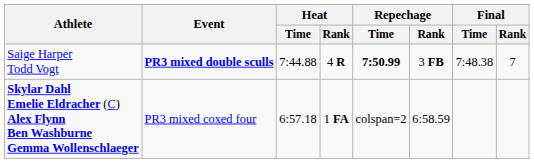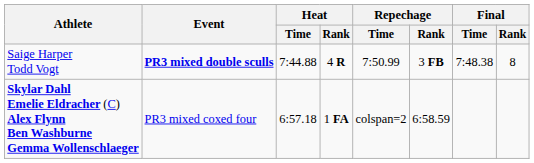(381, 62) bold -> (381, 62) normal
(513, 62) 7 -> (513, 62) 8
